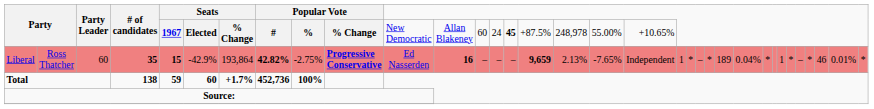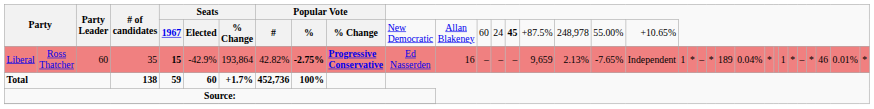(152, 59) bold -> (152, 59) normal
(273, 59) bold -> (274, 59) normal
(308, 59) normal -> (309, 59) bold
(468, 59) bold -> (470, 59) normal
(540, 59) bold -> (542, 59) normal
